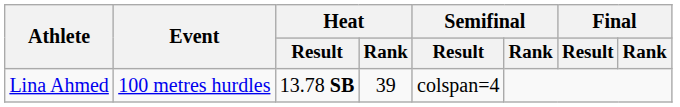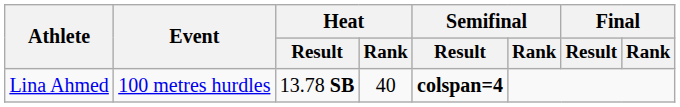(386, 85) 39 -> (386, 85) 40
(458, 85) normal -> (460, 85) bold
